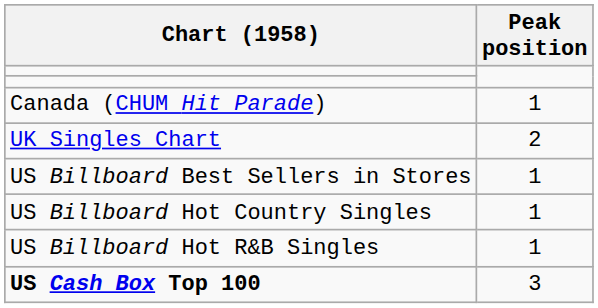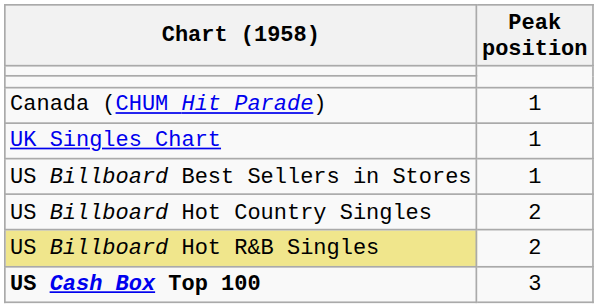(535, 141) 2 -> (535, 141) 1
(535, 212) 1 -> (535, 212) 2
(195, 248) no background -> (195, 248) khaki background
(535, 248) 1 -> (535, 248) 2
